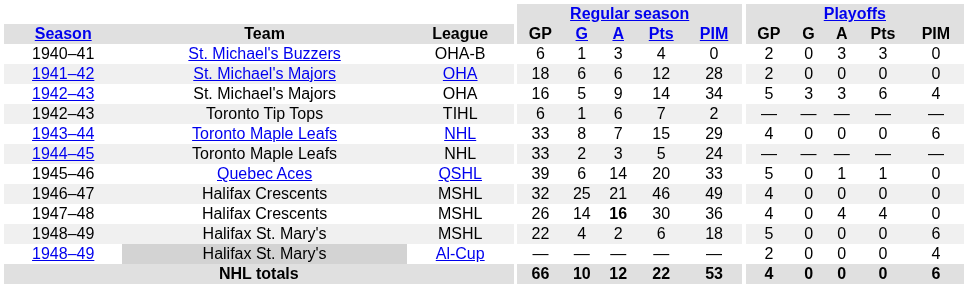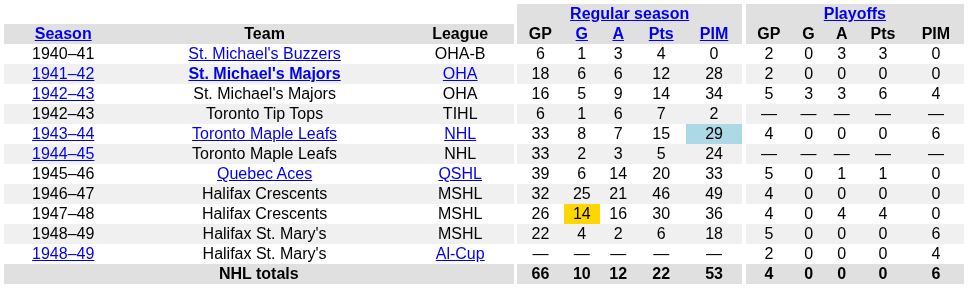(265, 74) normal -> (265, 74) bold
(714, 134) no background -> (714, 134) lightblue background
(582, 214) no background -> (582, 214) gold background
(618, 214) bold -> (618, 214) normal
(265, 254) lightgrey background -> (265, 254) no background
